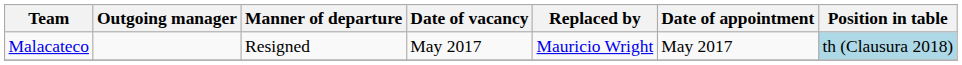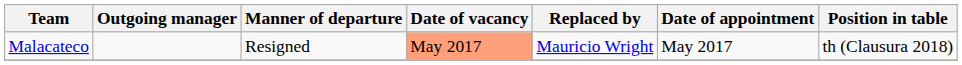(446, 45) no background -> (446, 45) lightsalmon background
(888, 45) lightblue background -> (888, 45) no background
